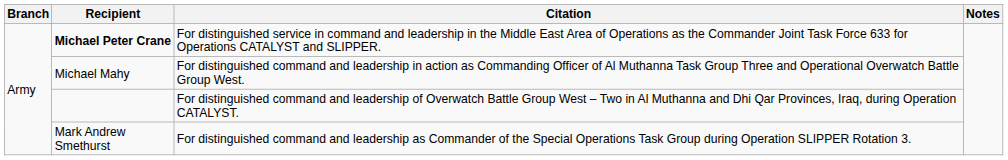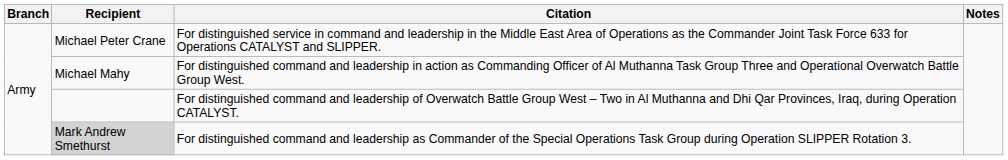(113, 40) bold -> (110, 40) normal
(90, 139) no background -> (90, 139) lightgrey background
